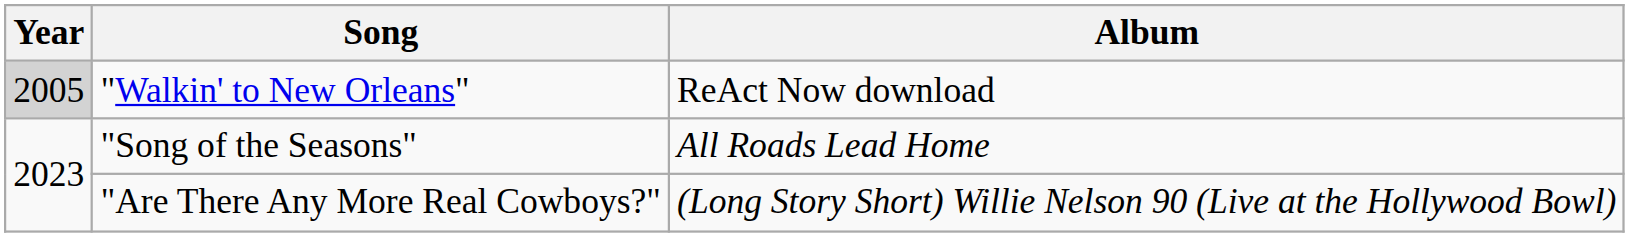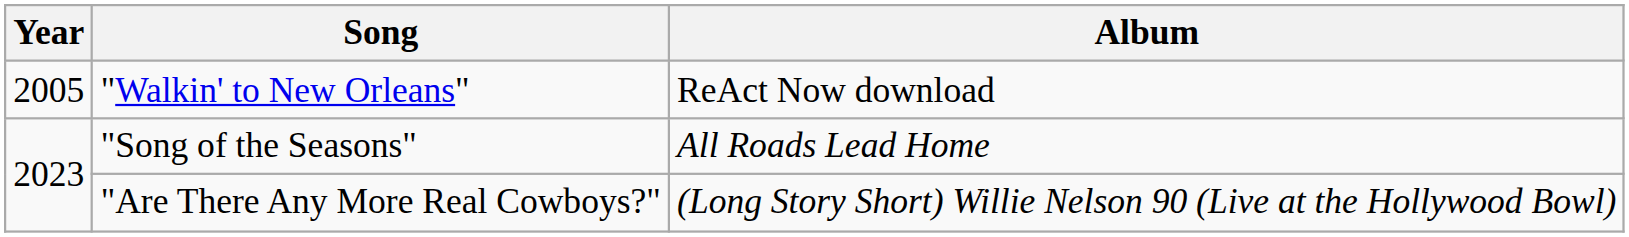(49, 88) lightgrey background -> (49, 88) no background
